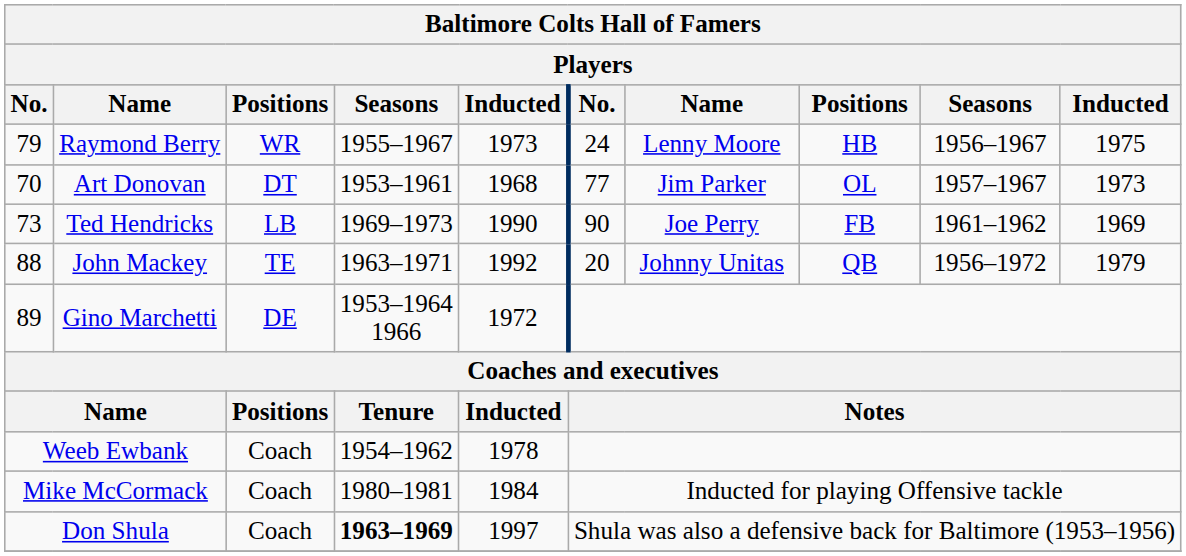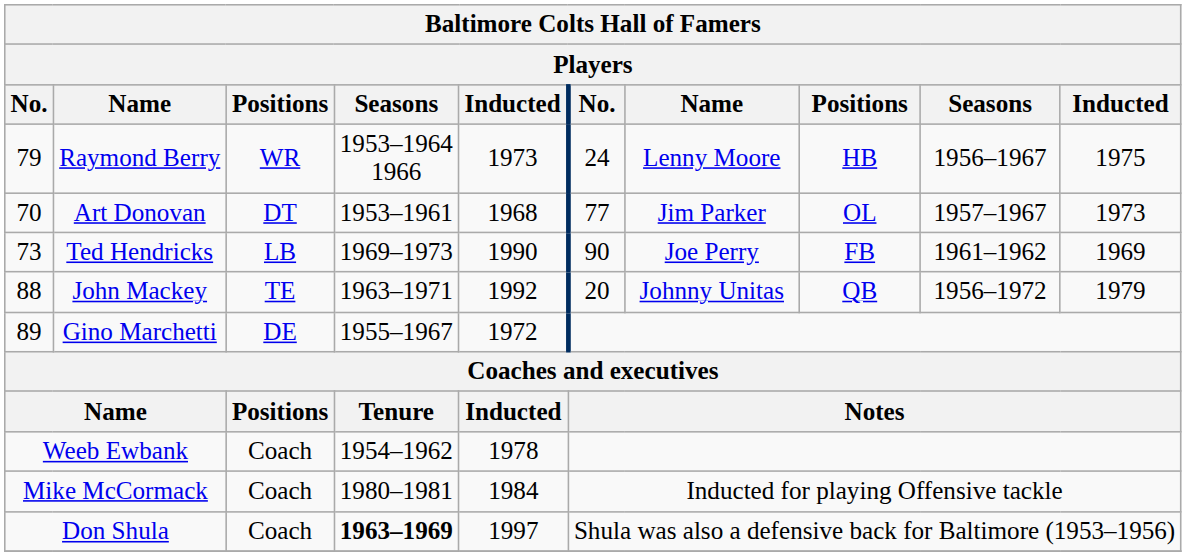(396, 143) 1955–1967 -> (396, 158) 1953–1964 1966
(396, 317) 1953–1964 1966 -> (396, 331) 1955–1967
